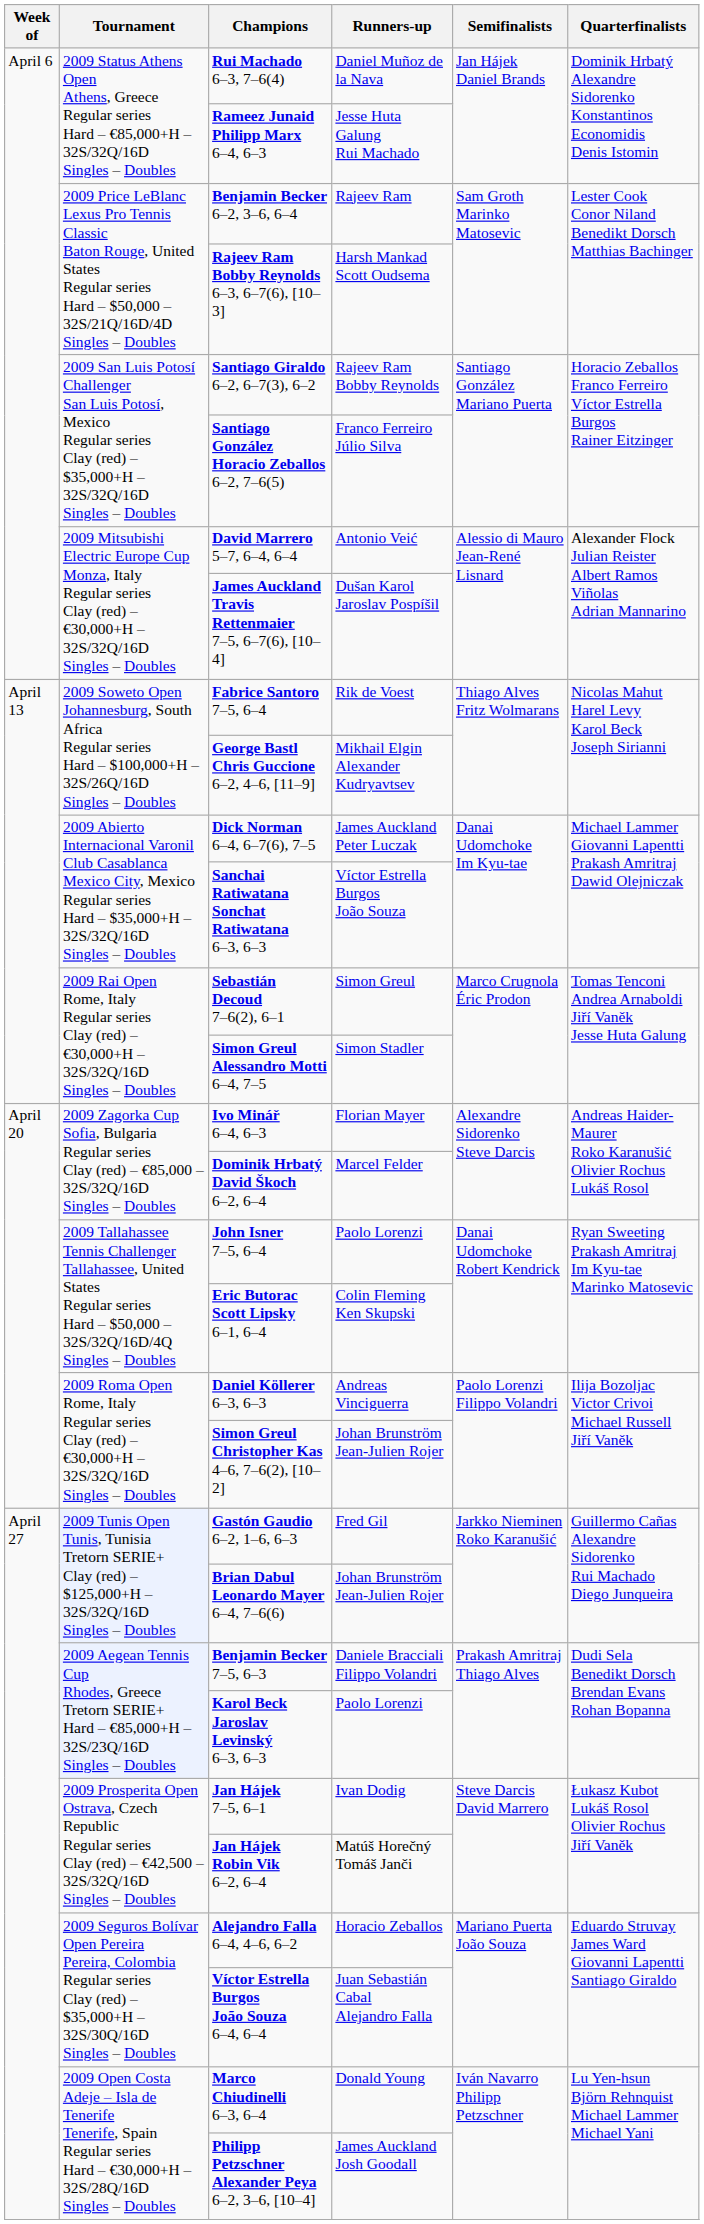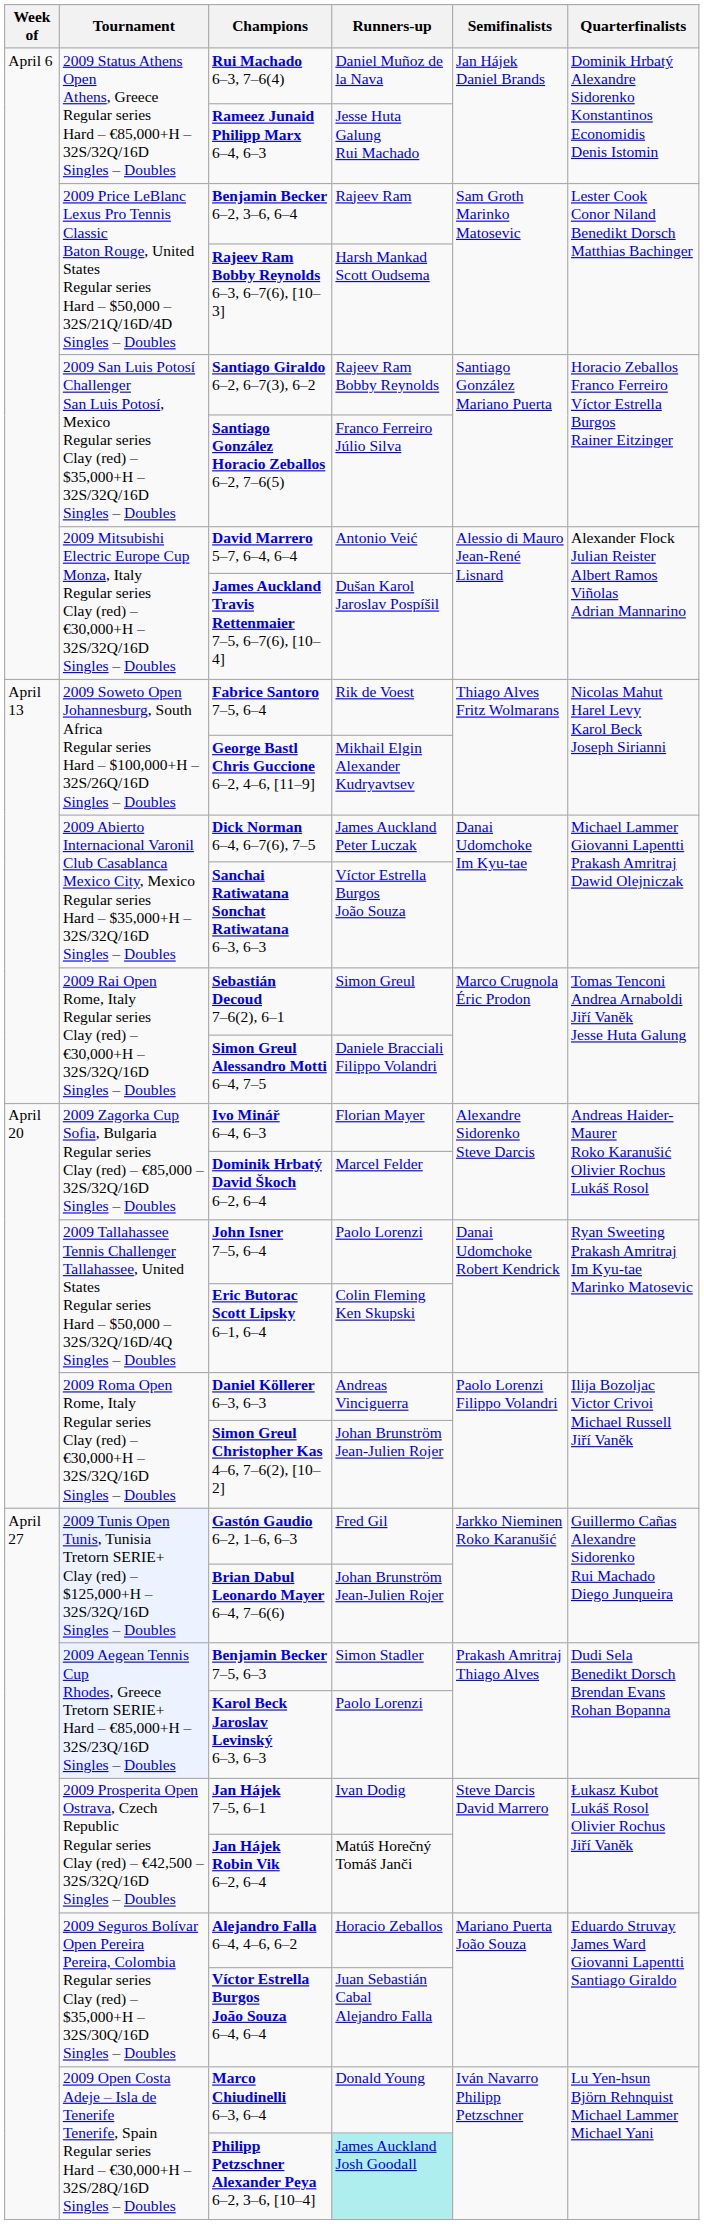(380, 1047) Simon Stadler -> (389, 1056) Daniele Bracciali Filippo Volandri
(389, 1664) Daniele Bracciali Filippo Volandri -> (380, 1655) Simon Stadler
(386, 2154) no background -> (386, 2154) paleturquoise background
